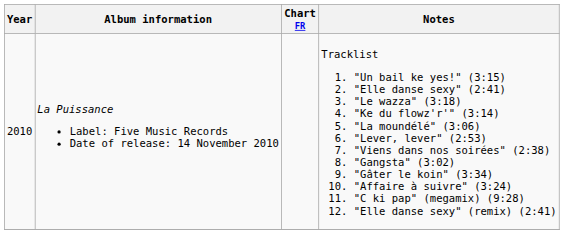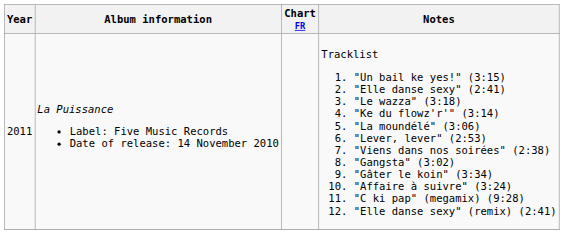(20, 132) 2010 -> (20, 132) 2011
